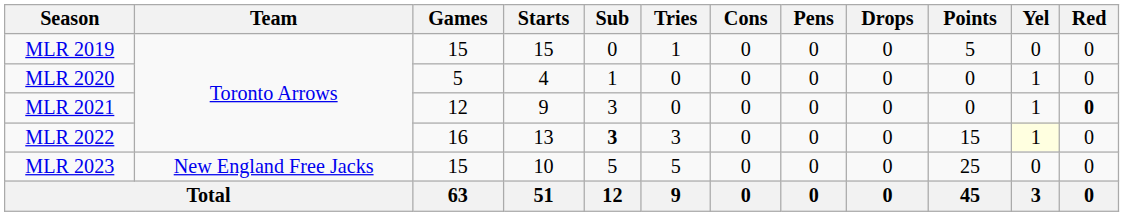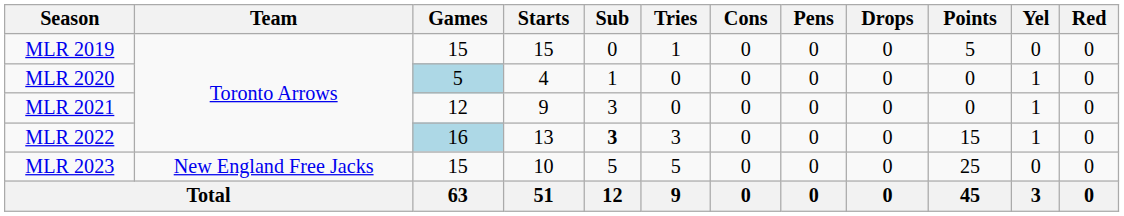(458, 78) no background -> (458, 78) lightblue background
(1089, 107) bold -> (1089, 107) normal
(458, 137) no background -> (458, 137) lightblue background
(1036, 137) lightyellow background -> (1036, 137) no background
